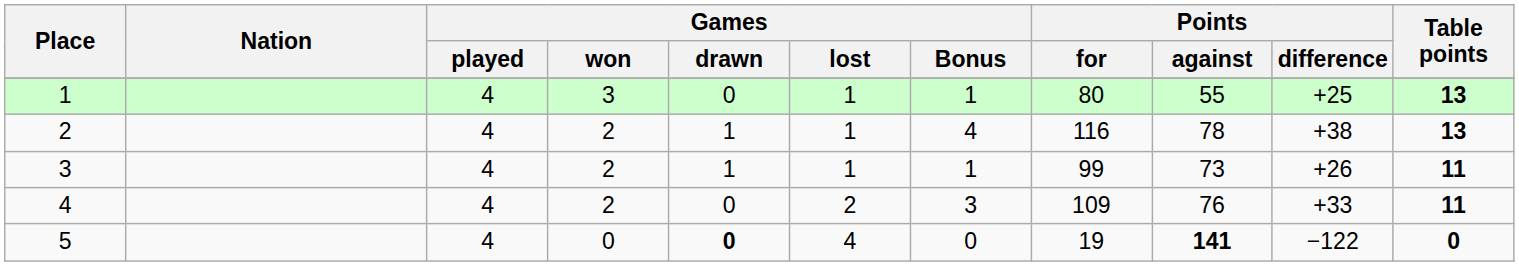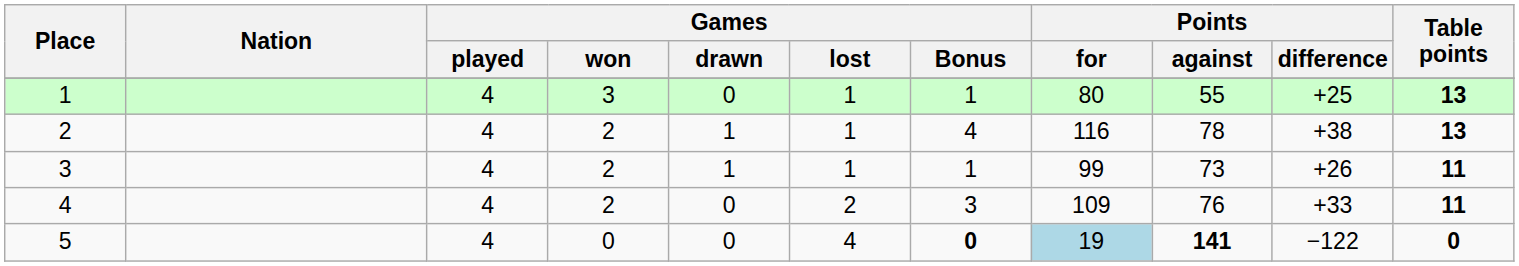(729, 242) bold -> (729, 242) normal
(971, 242) normal -> (971, 242) bold
(1091, 242) no background -> (1091, 242) lightblue background
